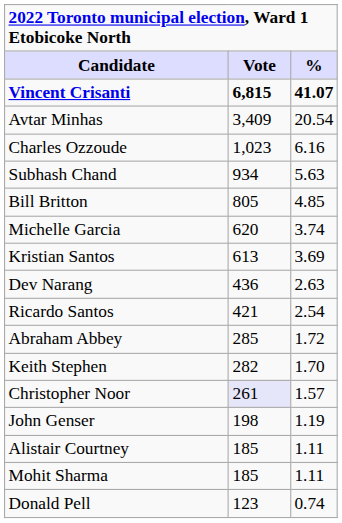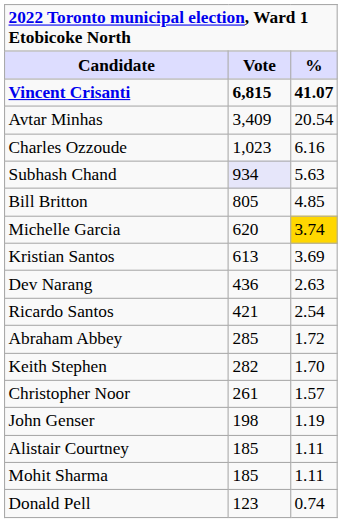(245, 174) no background -> (245, 174) lavender background
(310, 229) no background -> (310, 229) gold background
(245, 393) lavender background -> (245, 393) no background
